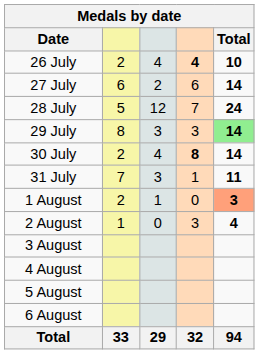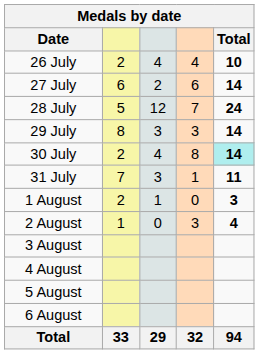(195, 62) bold -> (195, 62) normal
(234, 131) lightgreen background -> (234, 131) no background
(195, 154) bold -> (195, 154) normal
(234, 154) no background -> (234, 154) paleturquoise background
(234, 200) lightsalmon background -> (234, 200) no background
